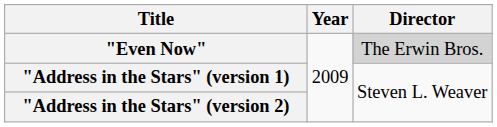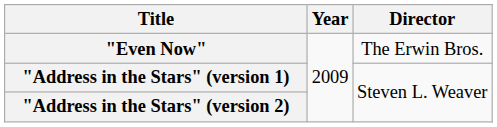(422, 48) lightgrey background -> (422, 48) no background
